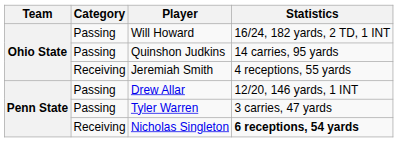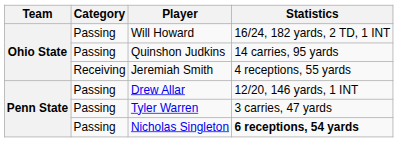(99, 127) Receiving -> (95, 127) Passing
